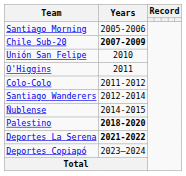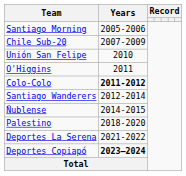(123, 42) bold -> (123, 42) normal
(123, 83) normal -> (123, 83) bold
(123, 124) bold -> (123, 124) normal
(123, 137) bold -> (123, 137) normal
(123, 151) normal -> (123, 151) bold
